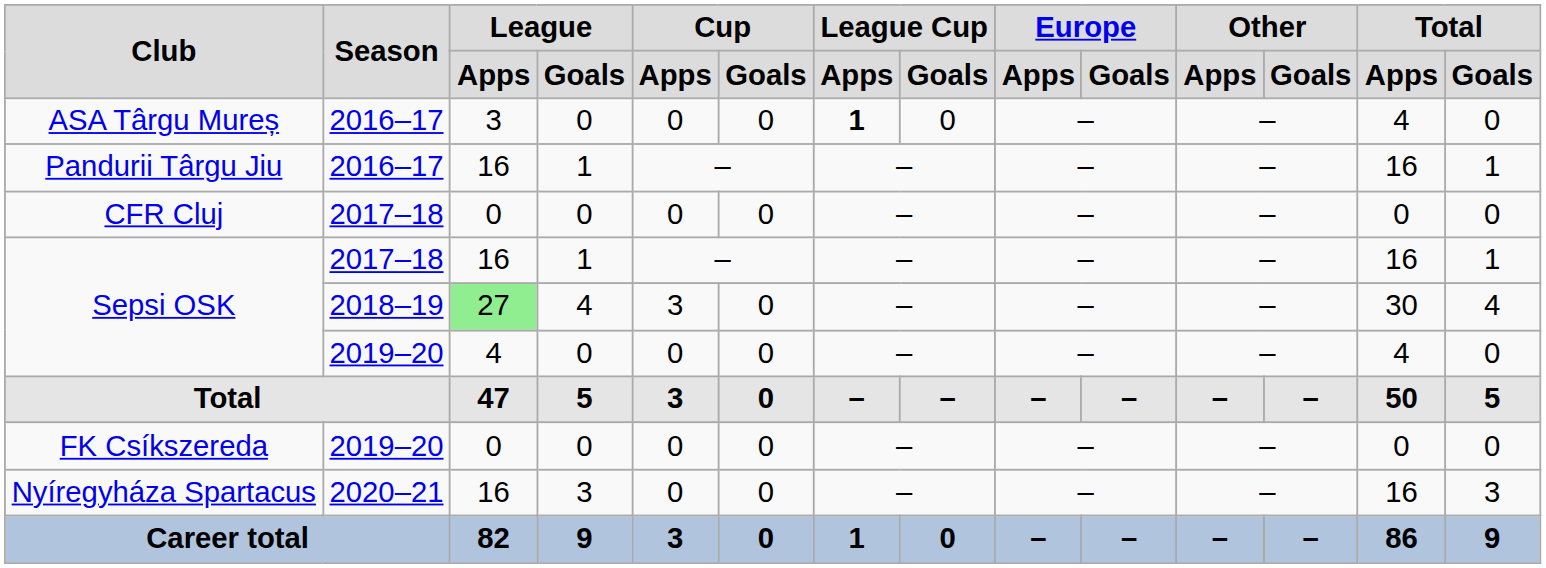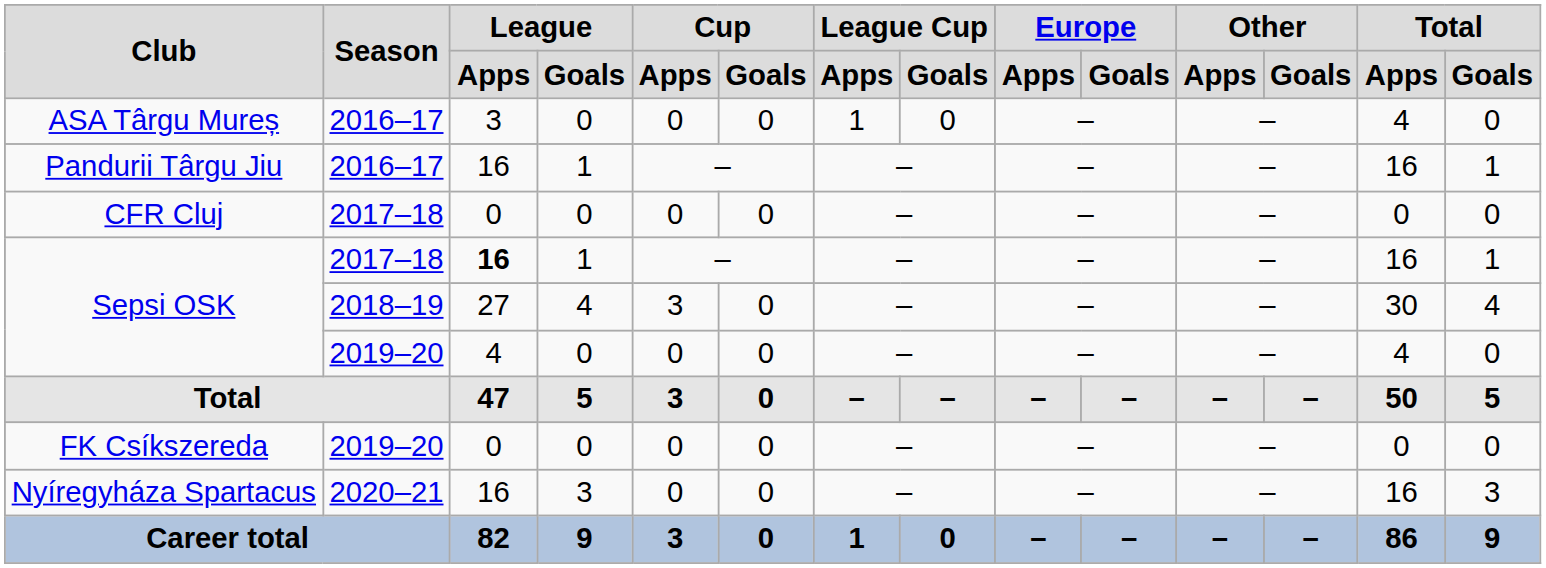(857, 120) bold -> (857, 120) normal
(494, 259) normal -> (494, 259) bold
(494, 306) lightgreen background -> (494, 306) no background
